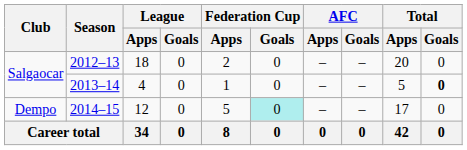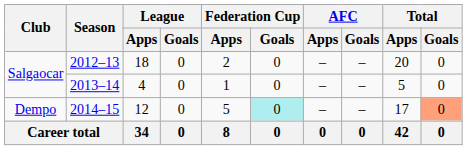(441, 86) bold -> (441, 86) normal
(441, 109) no background -> (441, 109) lightsalmon background
